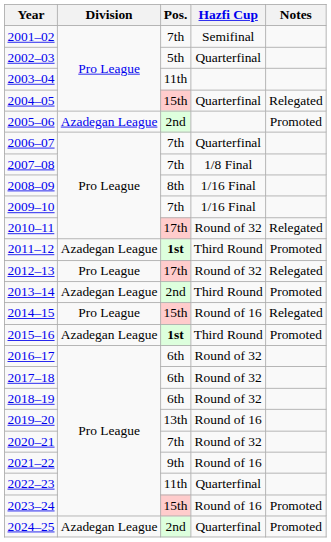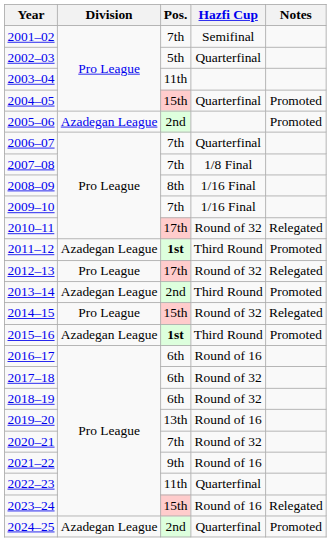(296, 100) Relegated -> (296, 100) Promoted
(228, 313) Round of 16 -> (228, 313) Round of 32
(228, 356) Round of 32 -> (228, 356) Round of 16
(296, 505) Promoted -> (296, 505) Relegated
